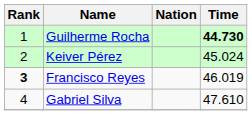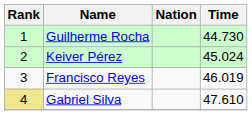(223, 36) bold -> (223, 36) normal
(24, 78) bold -> (24, 78) normal
(24, 99) no background -> (24, 99) khaki background
